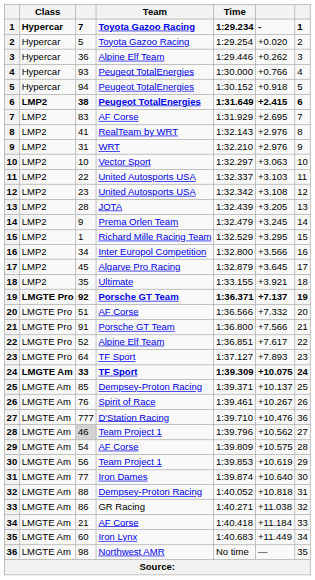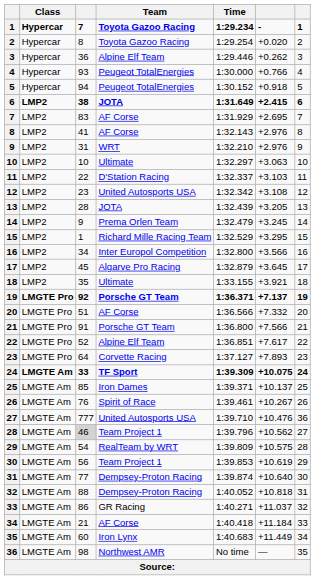(81, 41) 5 -> (81, 41) 8
(150, 101) Peugeot TotalEnergies -> (111, 101) JOTA
(138, 131) RealTeam by WRT -> (118, 131) AF Corse
(125, 162) Vector Sport -> (116, 162) Ultimate
(147, 177) United Autosports USA -> (134, 177) D'Station Racing
(117, 357) TF Sport -> (133, 357) Corvette Racing
(150, 387) Dempsey-Proton Racing -> (123, 387) Iron Dames
(134, 417) D'Station Racing -> (147, 417) United Autosports USA
(118, 447) AF Corse -> (138, 447) RealTeam by WRT
(123, 477) Iron Dames -> (150, 477) Dempsey-Proton Racing
(275, 507) +11.038 -> (275, 507) +11.037
